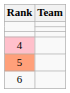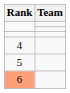(20, 45) pink background -> (20, 45) no background
(20, 62) lightsalmon background -> (20, 62) no background
(20, 79) no background -> (20, 79) lightsalmon background
